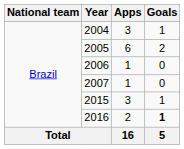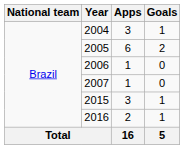(162, 118) bold -> (162, 118) normal
